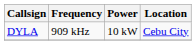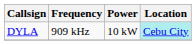(166, 31) no background -> (166, 31) paleturquoise background
